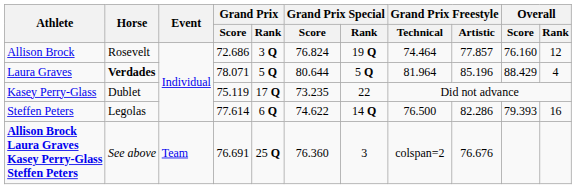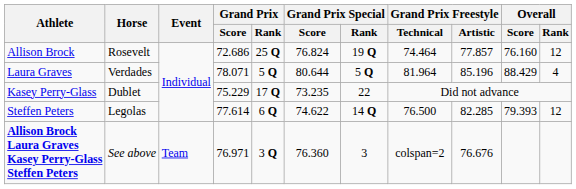(268, 53) 3 Q -> (268, 53) 25 Q
(132, 72) bold -> (130, 72) normal
(233, 92) 75.119 -> (233, 92) 75.229
(477, 112) 82.286 -> (477, 112) 82.285
(556, 112) 16 -> (556, 112) 12
(233, 153) 76.691 -> (233, 153) 76.971
(268, 153) 25 Q -> (268, 153) 3 Q
